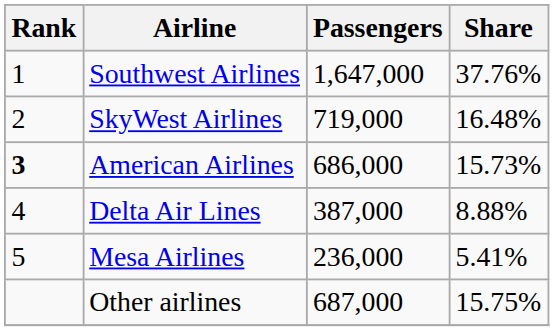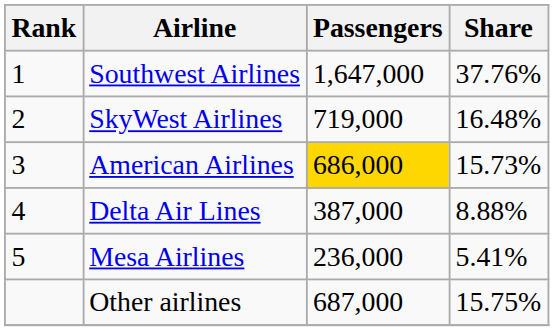(18, 165) bold -> (18, 165) normal
(358, 165) no background -> (358, 165) gold background
